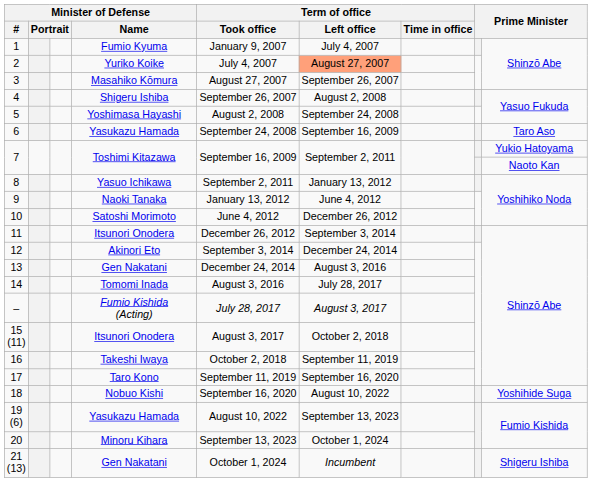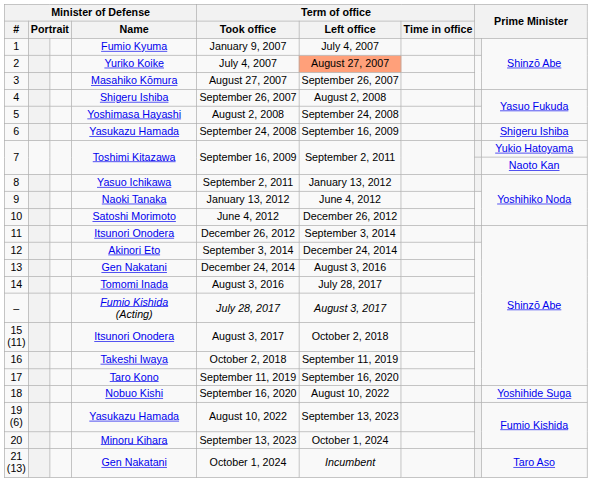(534, 132) Taro Aso -> (534, 132) Shigeru Ishiba
(534, 463) Shigeru Ishiba -> (534, 463) Taro Aso
